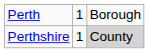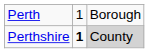(80, 36) normal -> (80, 36) bold
